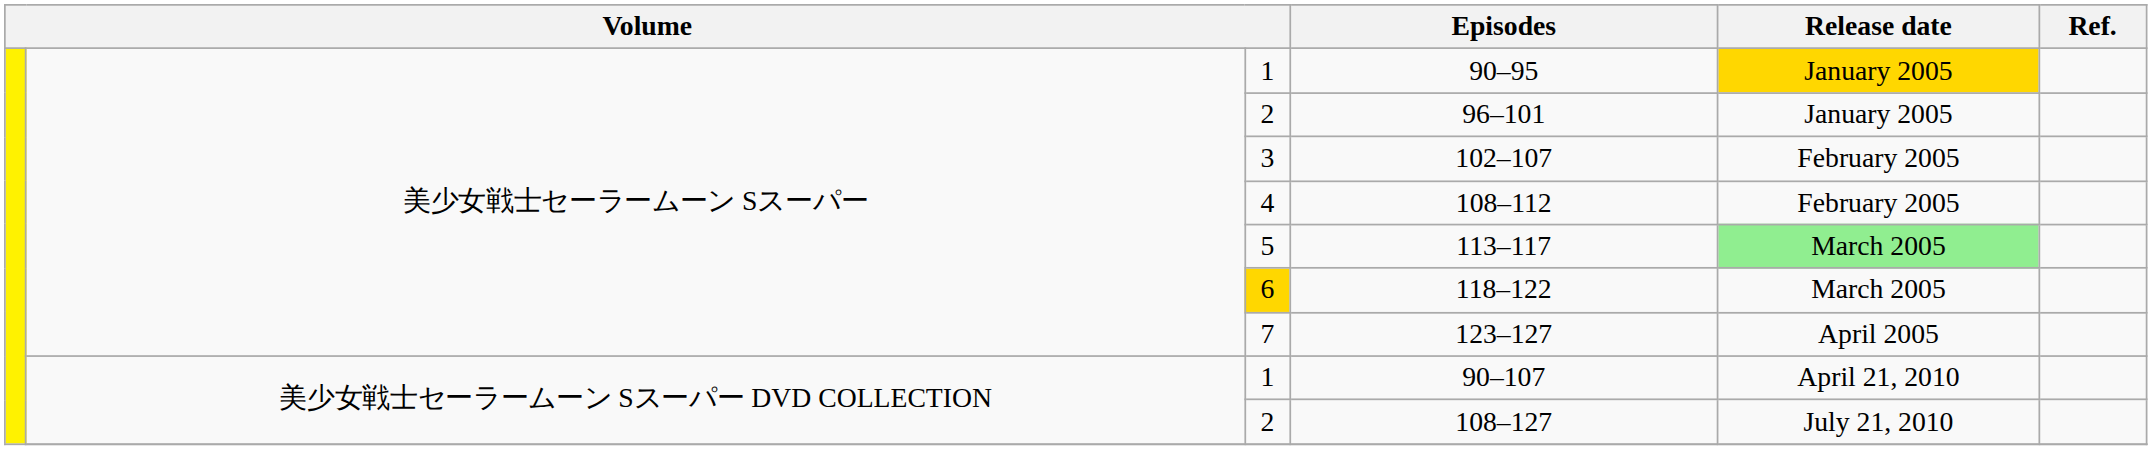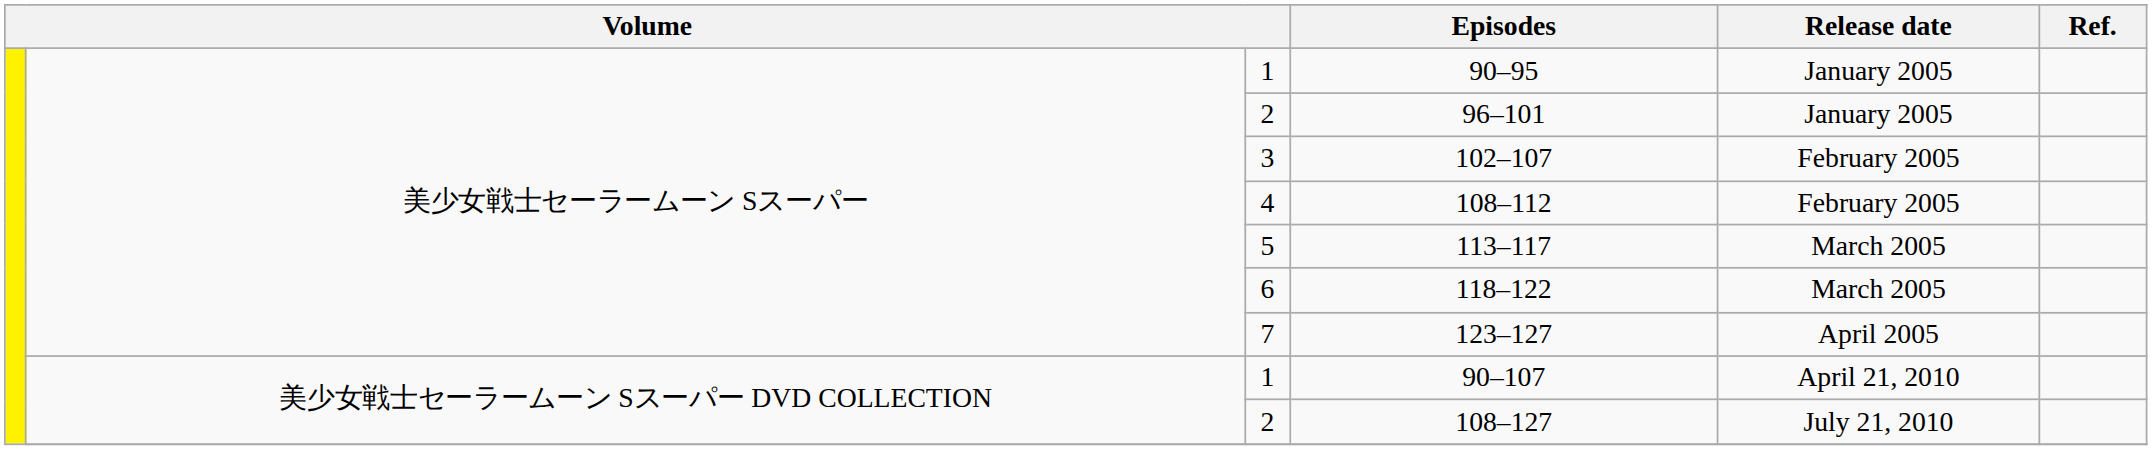(1878, 70) gold background -> (1878, 70) no background
(1878, 245) lightgreen background -> (1878, 245) no background
(1267, 289) gold background -> (1267, 289) no background
